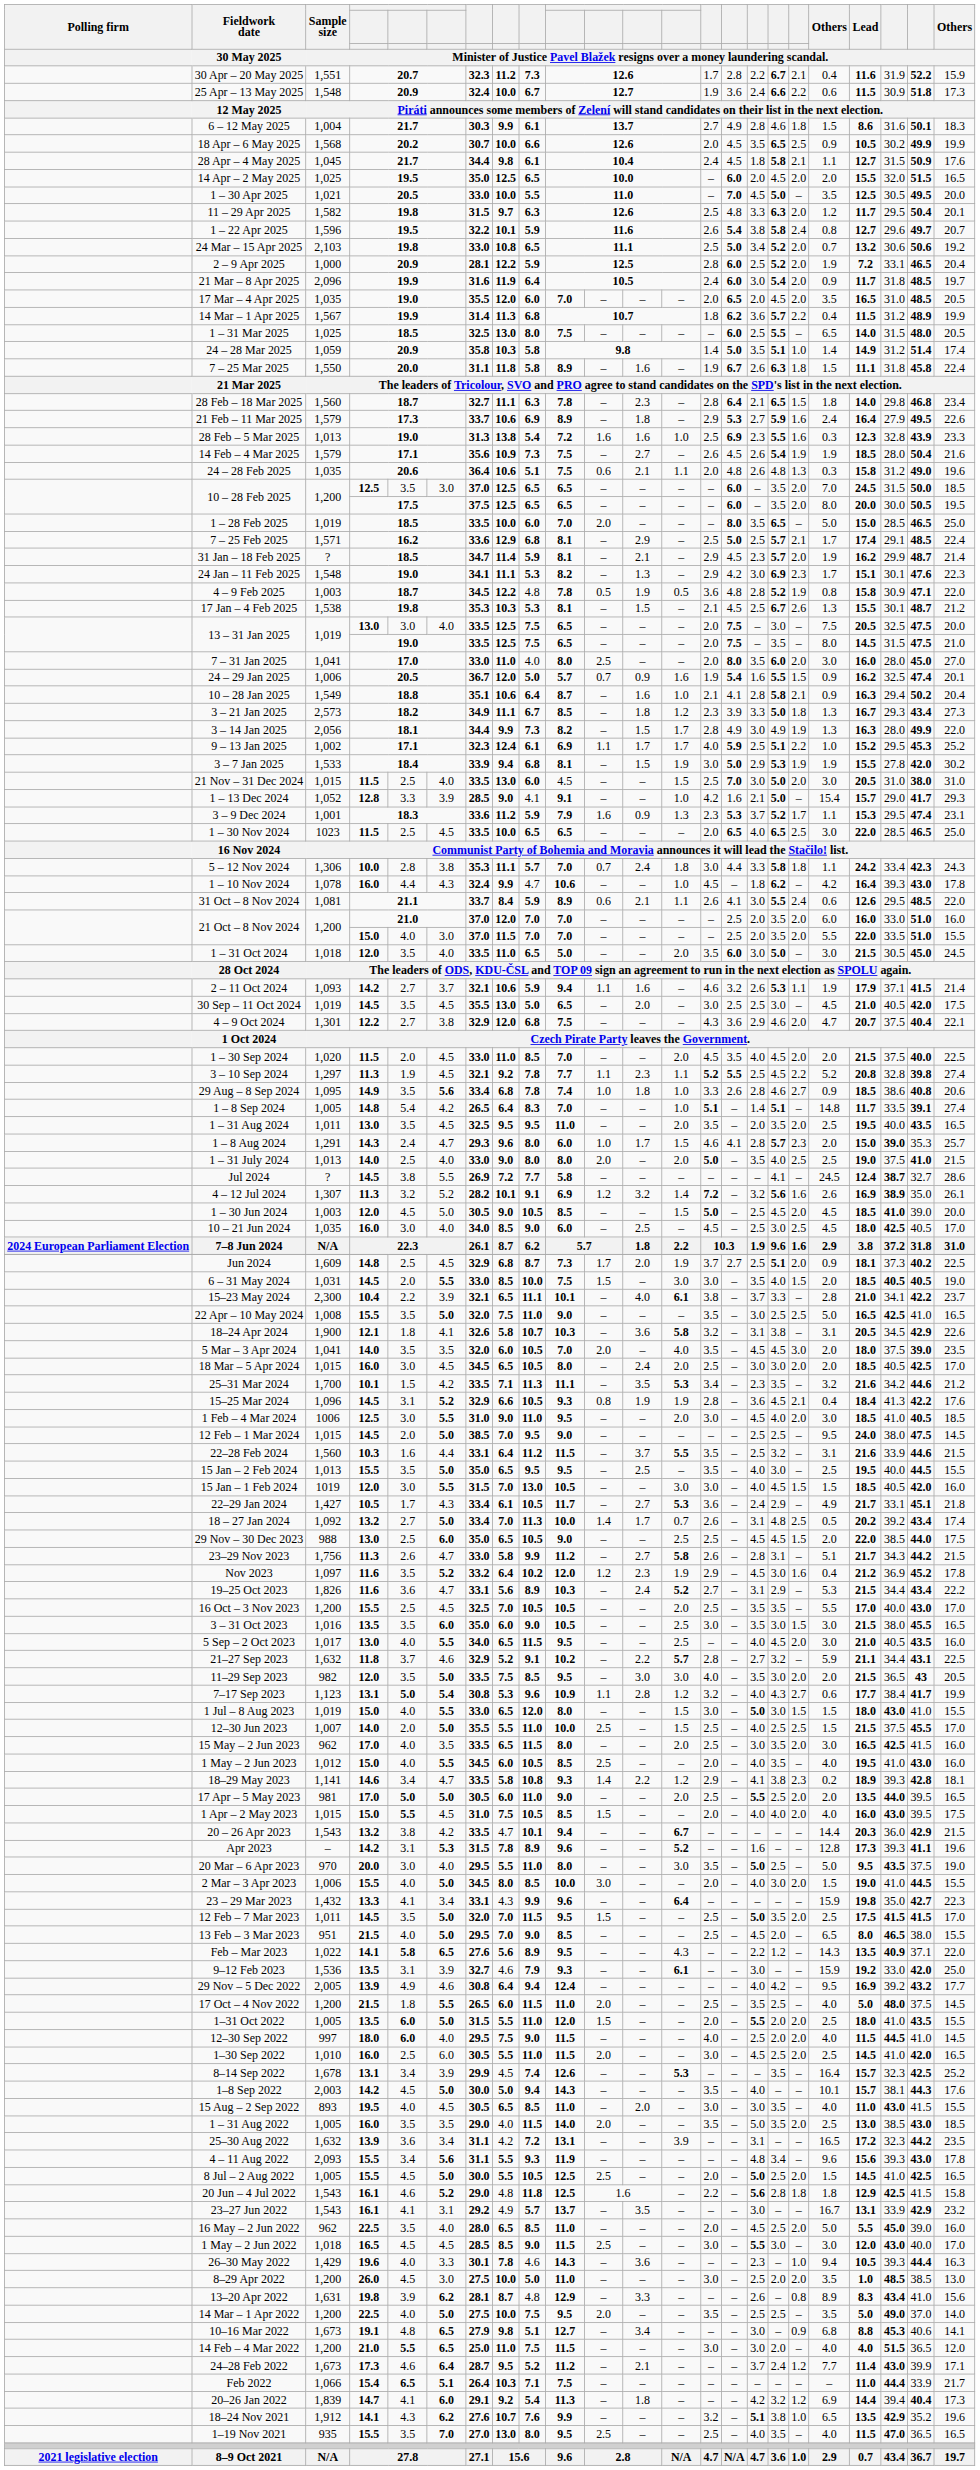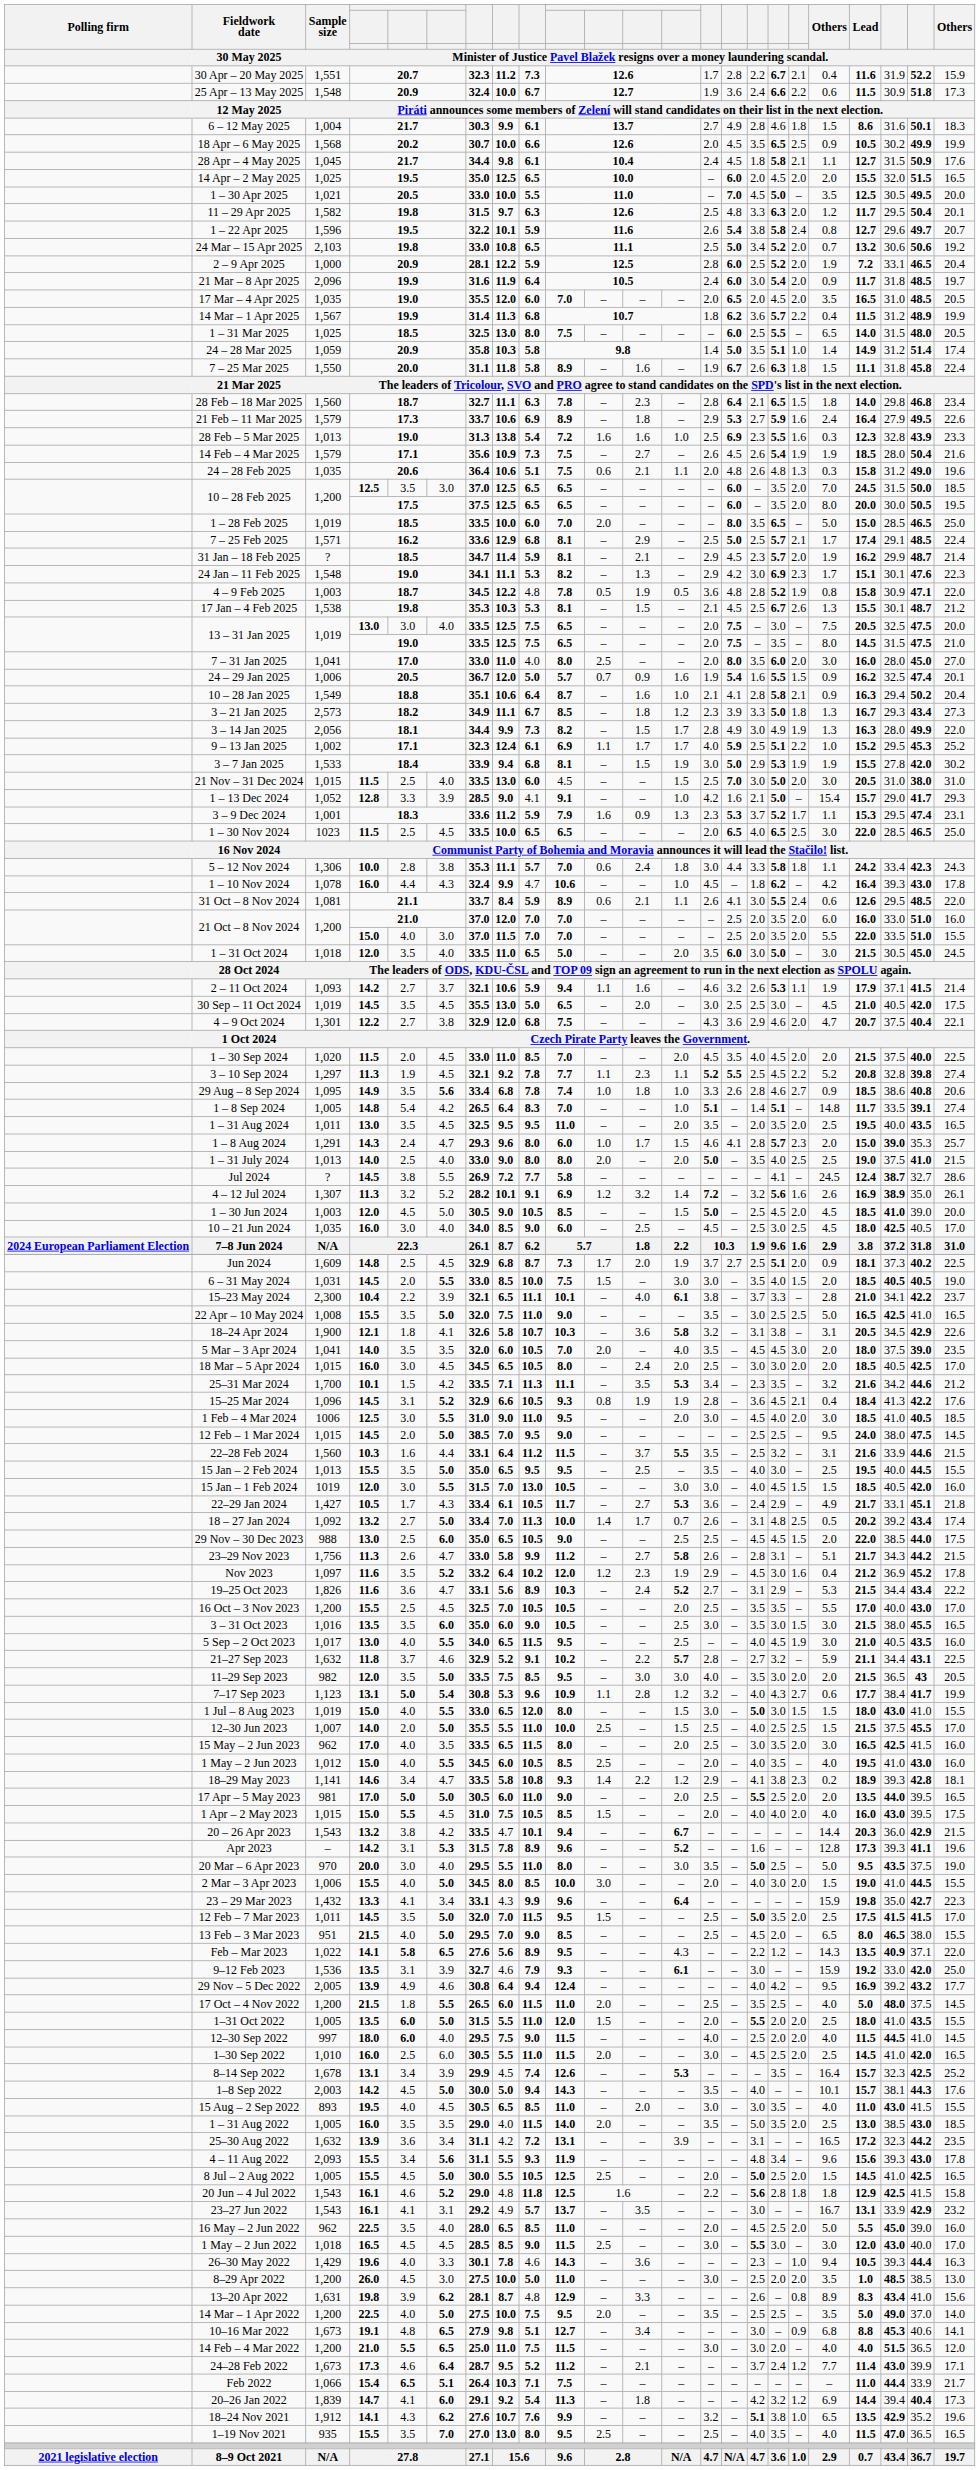(604, 867) 0.7 -> (604, 867) 0.6
(799, 1642) 2.0 -> (799, 1642) 1.9
